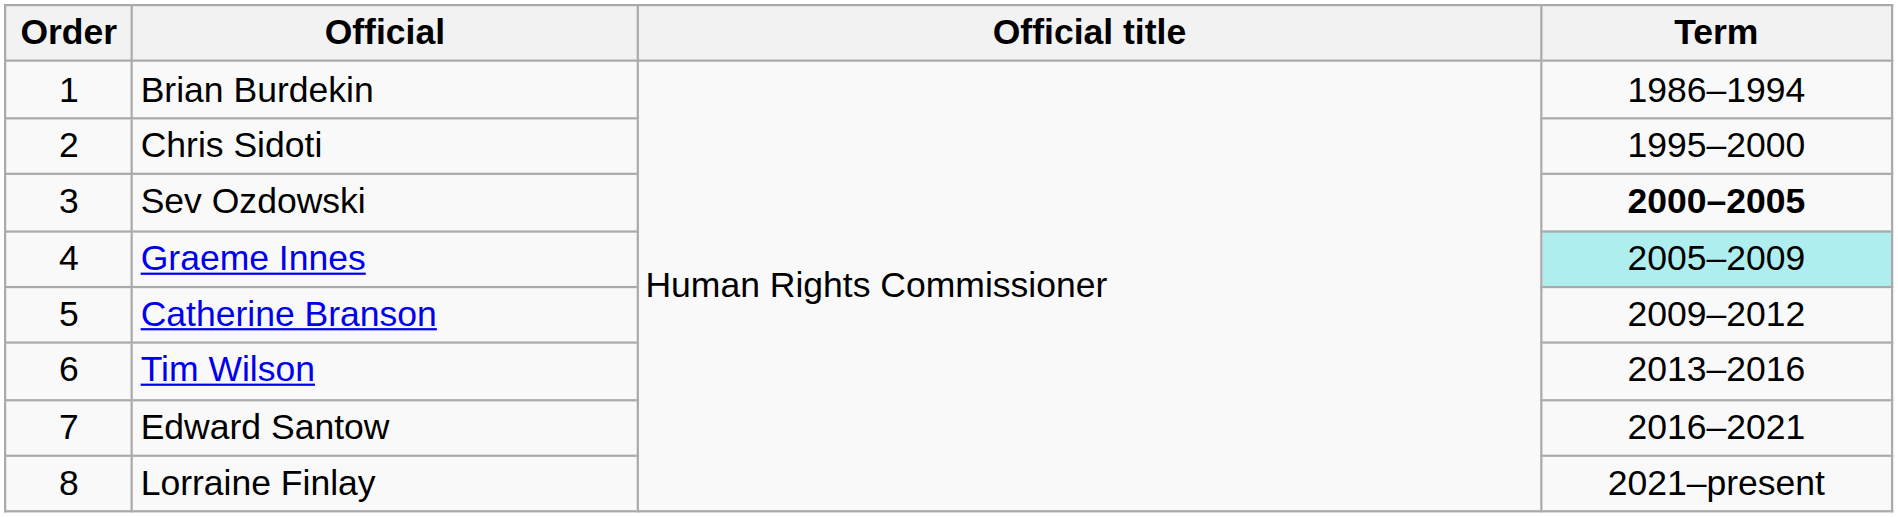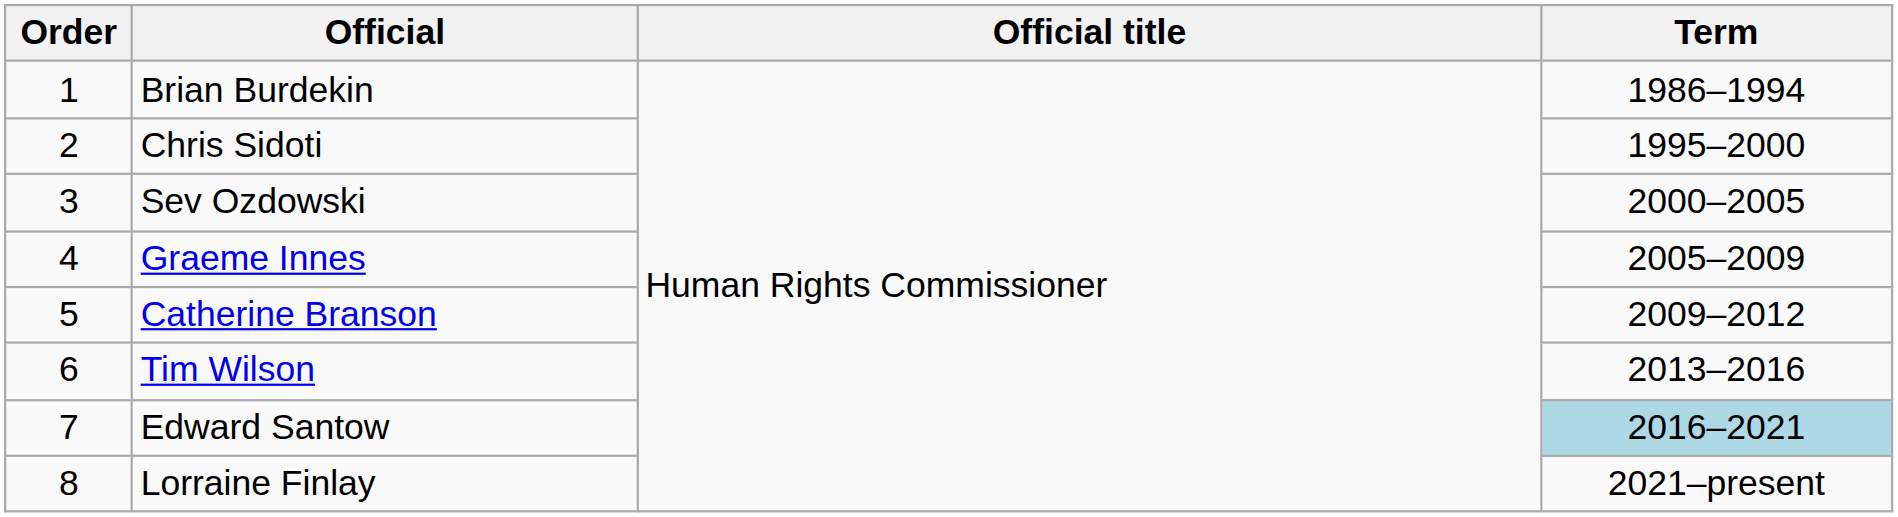(1716, 201) bold -> (1716, 201) normal
(1716, 257) paleturquoise background -> (1716, 257) no background
(1716, 426) no background -> (1716, 426) lightblue background
